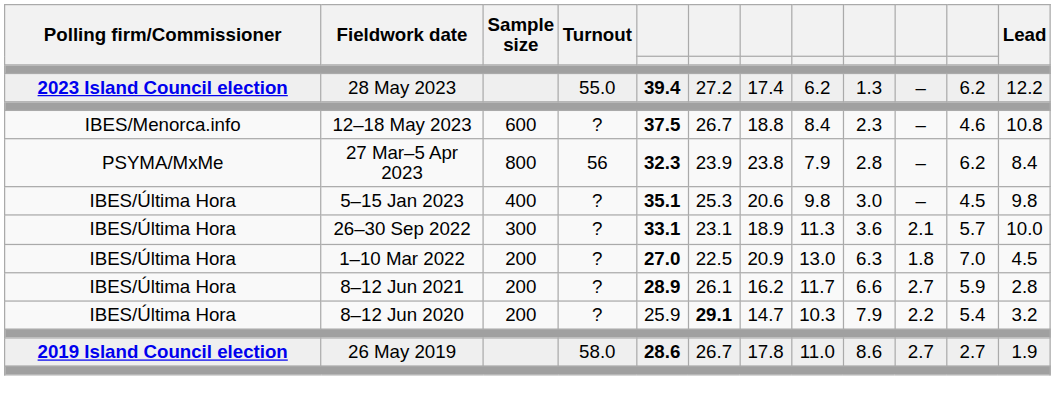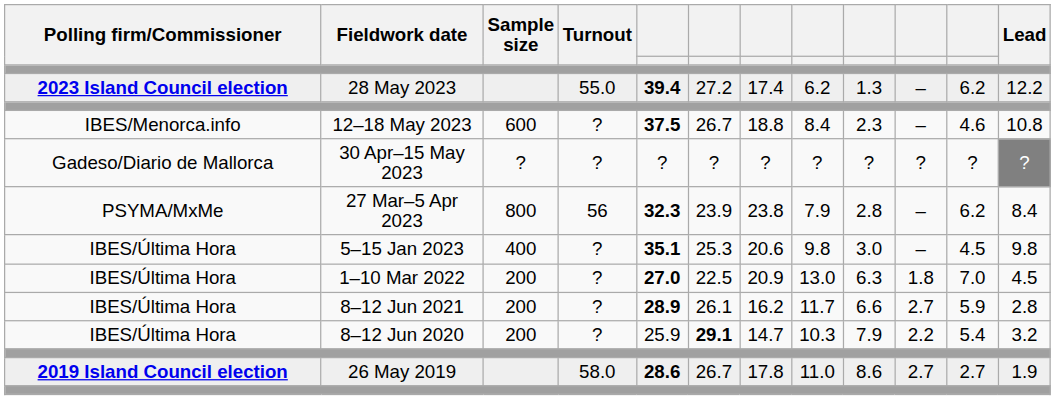+ row: (163, 163)
- row: (163, 229)
